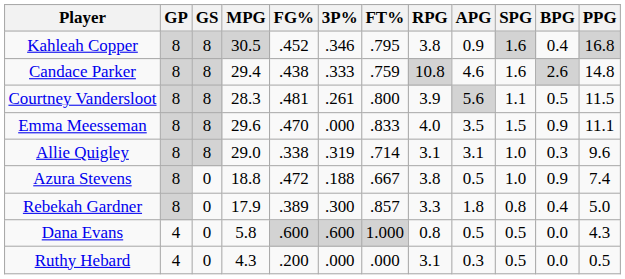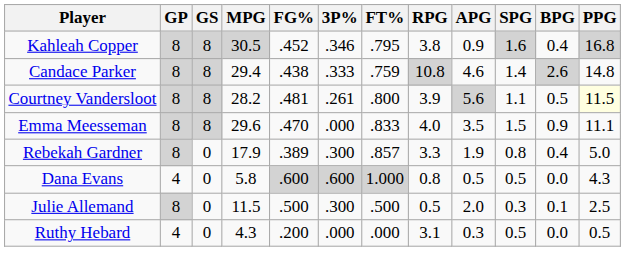(516, 71) 1.6 -> (516, 71) 1.4
(246, 98) 28.3 -> (246, 98) 28.2
(600, 98) no background -> (600, 98) lightyellow background
- row: (82, 152)
- row: (82, 179)
(473, 206) 1.8 -> (473, 152) 1.9
+ row: (82, 206)
